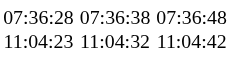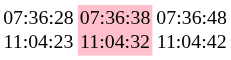(115, 30) no background -> (115, 30) pink background
